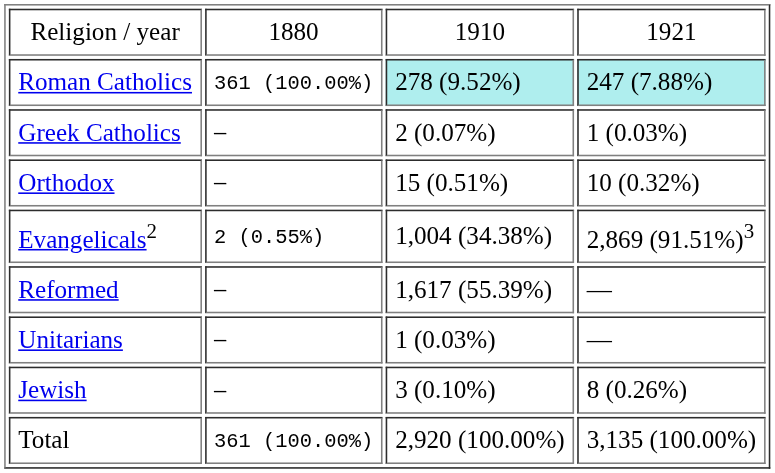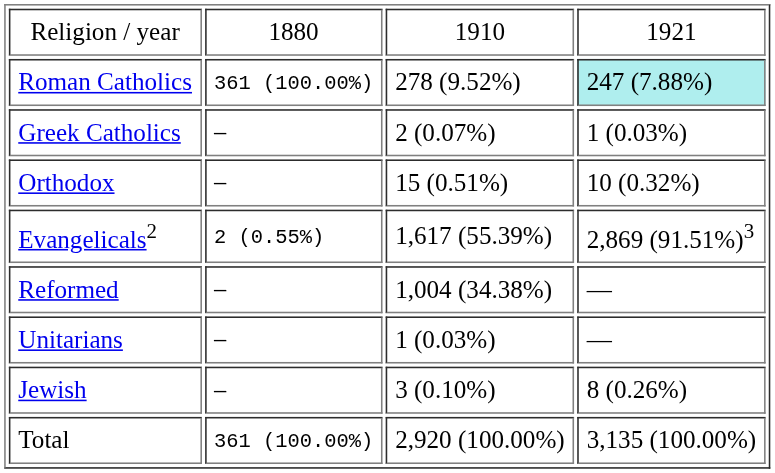(458, 82) paleturquoise background -> (458, 82) no background
(474, 236) 1,004 (34.38%) -> (474, 236) 1,617 (55.39%)
(474, 289) 1,617 (55.39%) -> (474, 289) 1,004 (34.38%)
